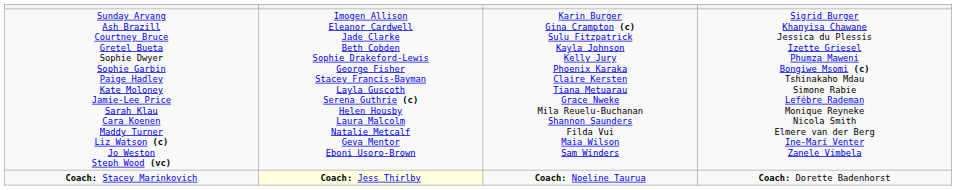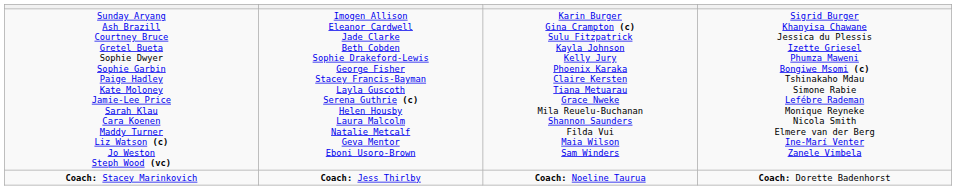(371, 177) lightyellow background -> (371, 177) no background
